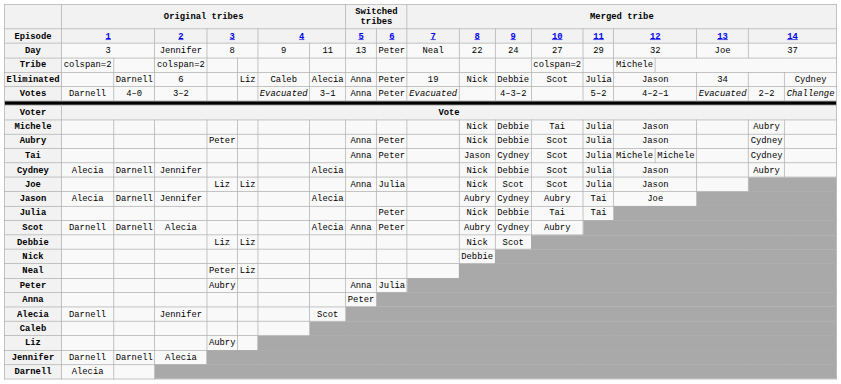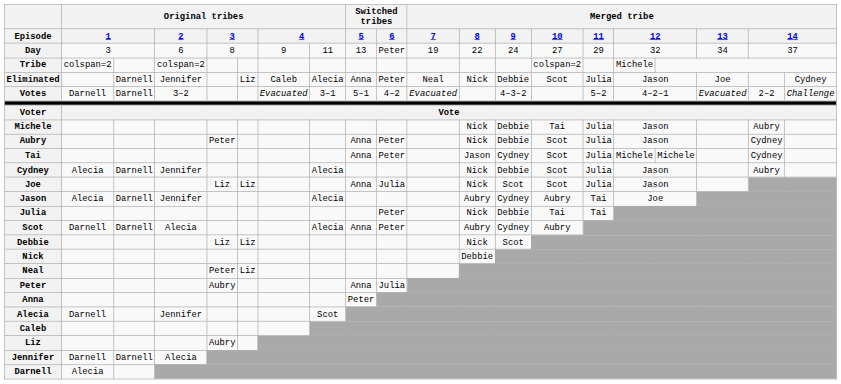(181, 51) Jennifer -> (181, 51) 6
(433, 51) Neal -> (433, 51) 19
(723, 51) Joe -> (723, 51) 34
(181, 79) 6 -> (181, 79) Jennifer
(433, 79) 19 -> (433, 79) Neal
(723, 79) 34 -> (723, 79) Joe
(134, 94) 4–0 -> (134, 94) Darnell
(361, 94) Anna -> (361, 94) 5–1
(392, 94) Peter -> (392, 94) 4–2
